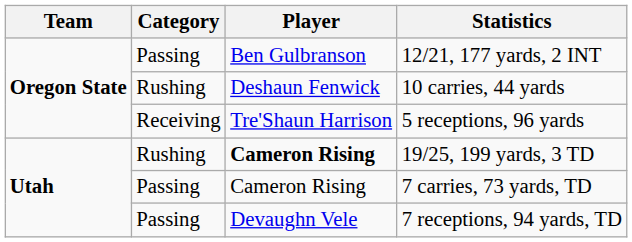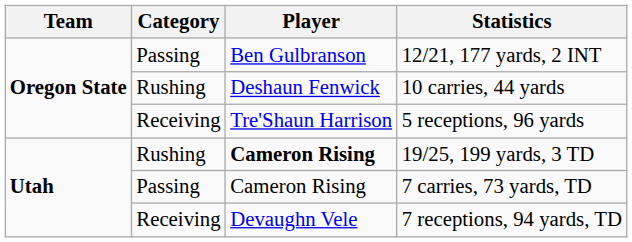(168, 219) Passing -> (178, 219) Receiving
